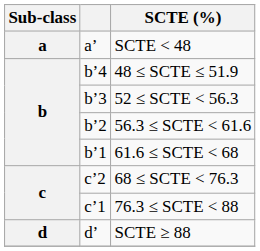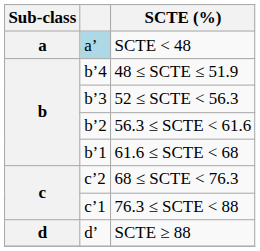(91, 44) no background -> (91, 44) lightblue background
